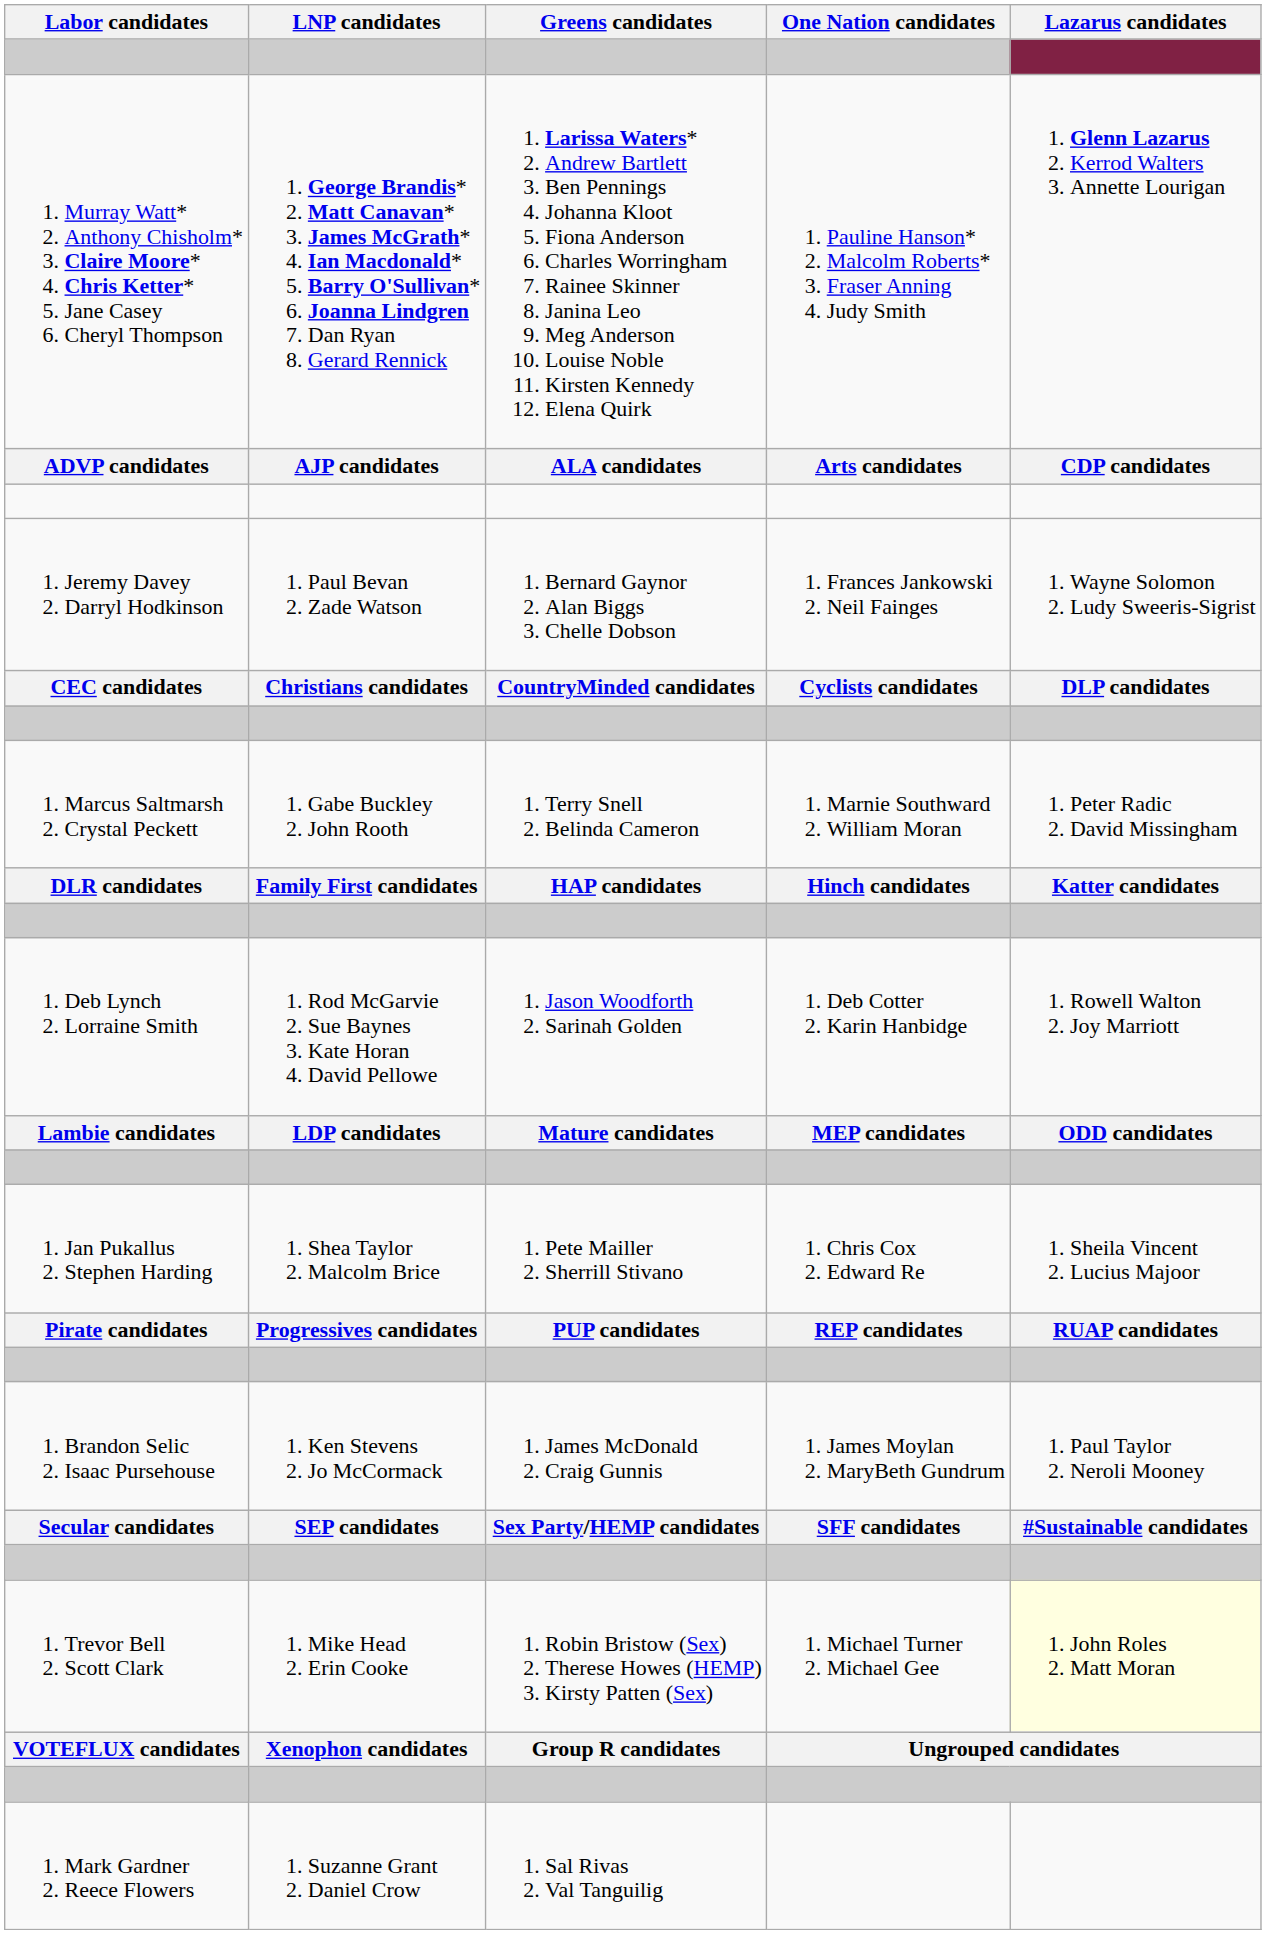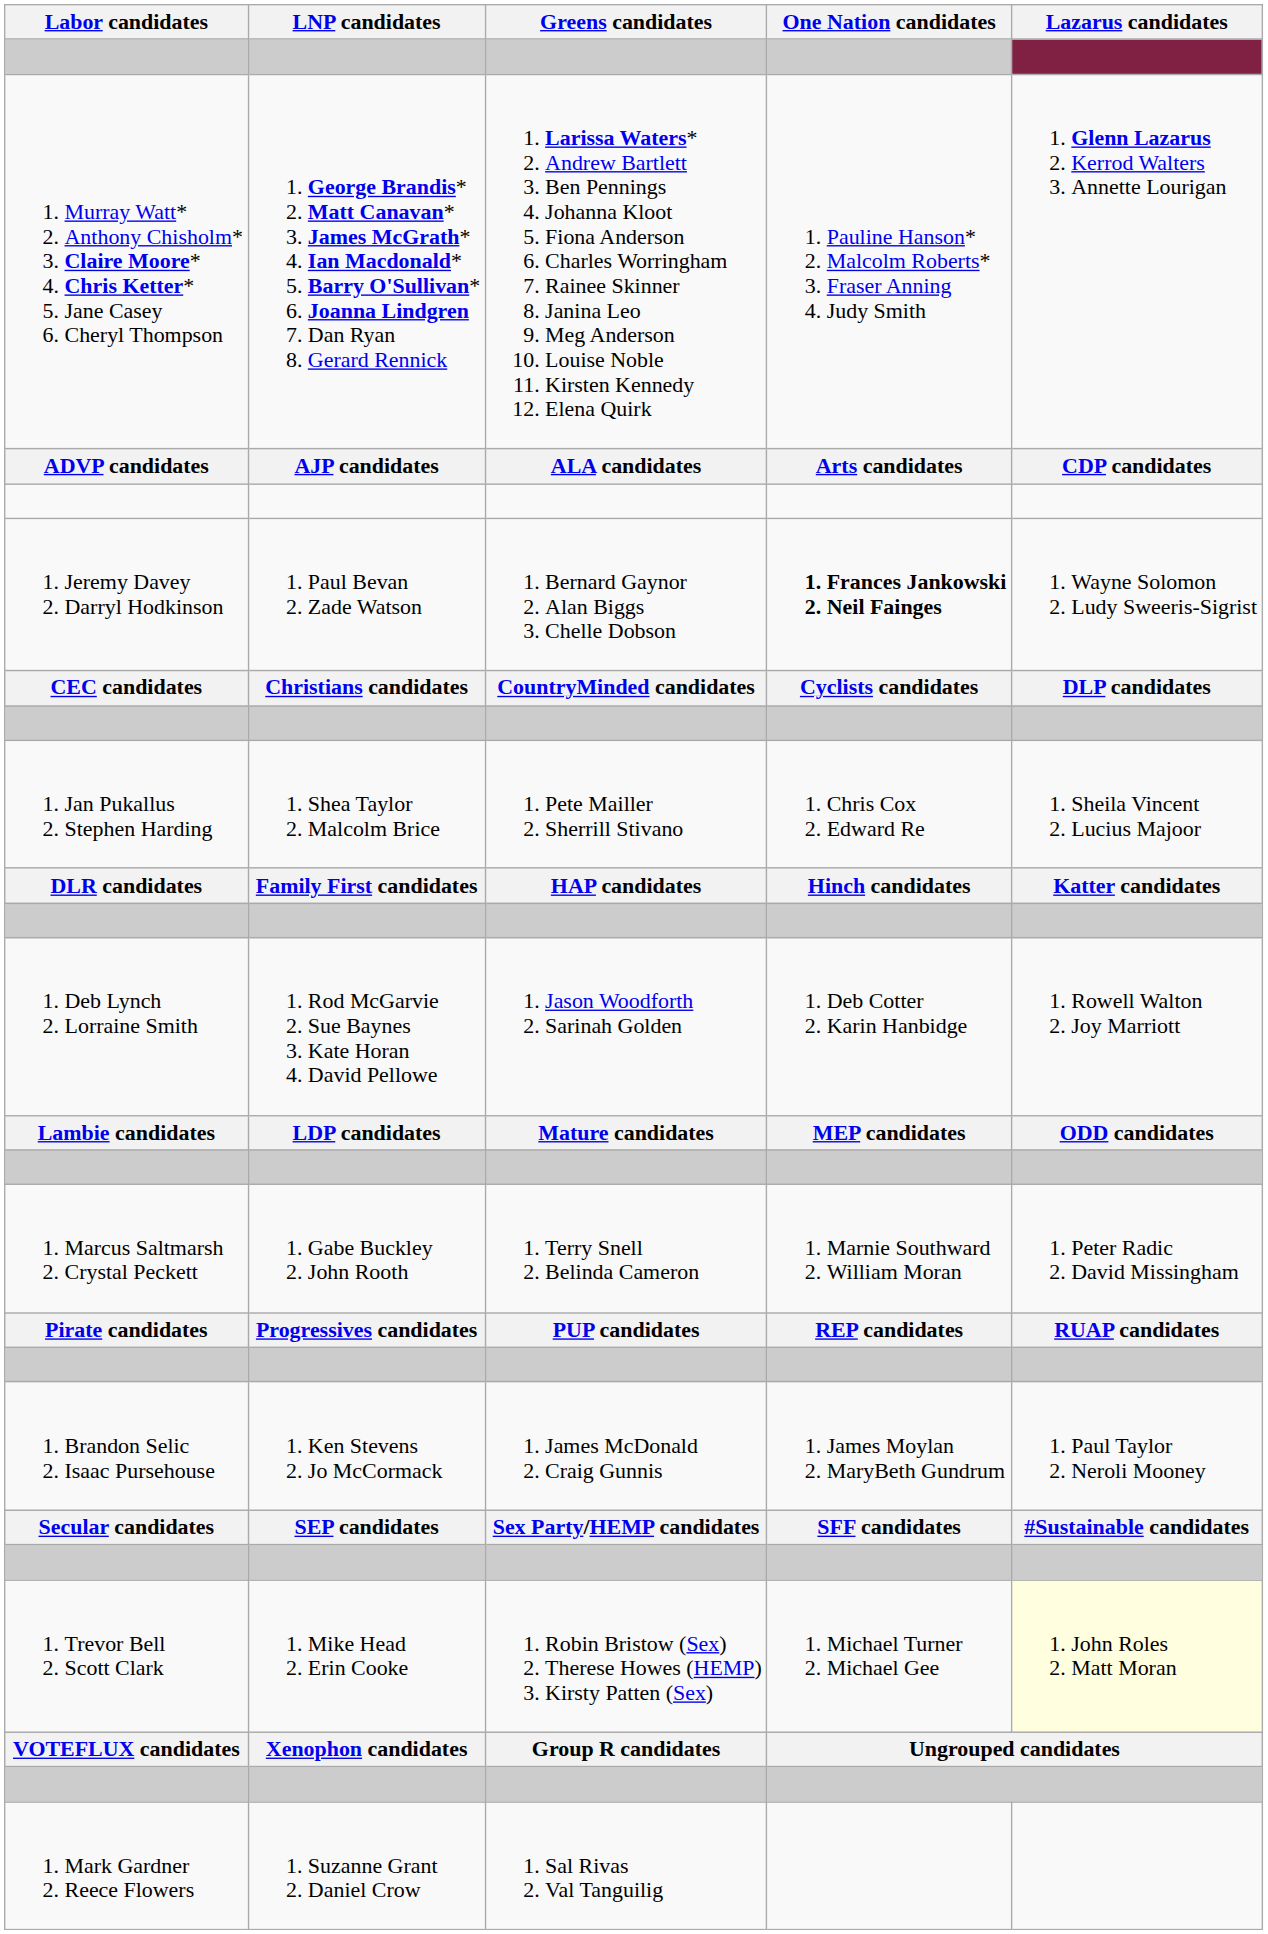(889, 595) normal -> (889, 595) bold
rows swapped: (126, 1261) <-> (126, 817)
